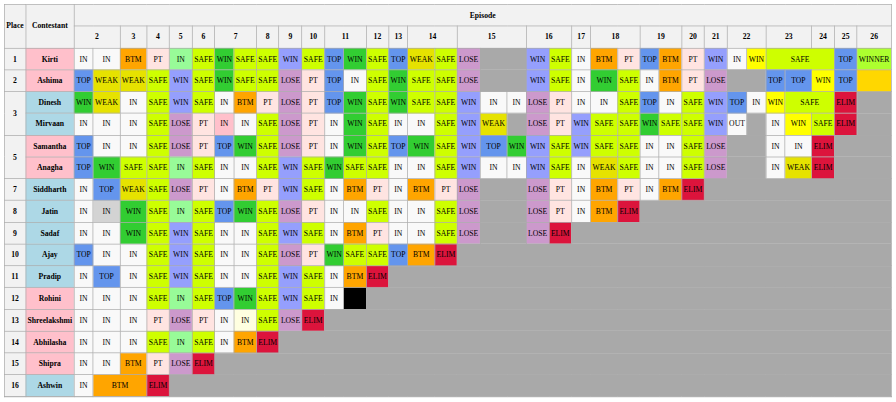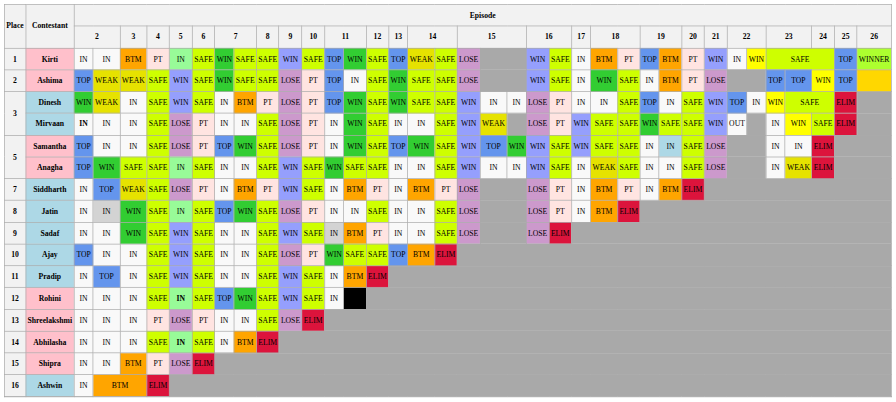(84, 124) normal -> (84, 124) bold
(224, 124) pink background -> (224, 124) no background
(670, 146) no background -> (670, 146) lightblue background
(334, 233) no background -> (334, 233) lightgrey background
(181, 298) normal -> (181, 298) bold
(245, 320) lightyellow background -> (245, 320) no background
(181, 342) normal -> (181, 342) bold
